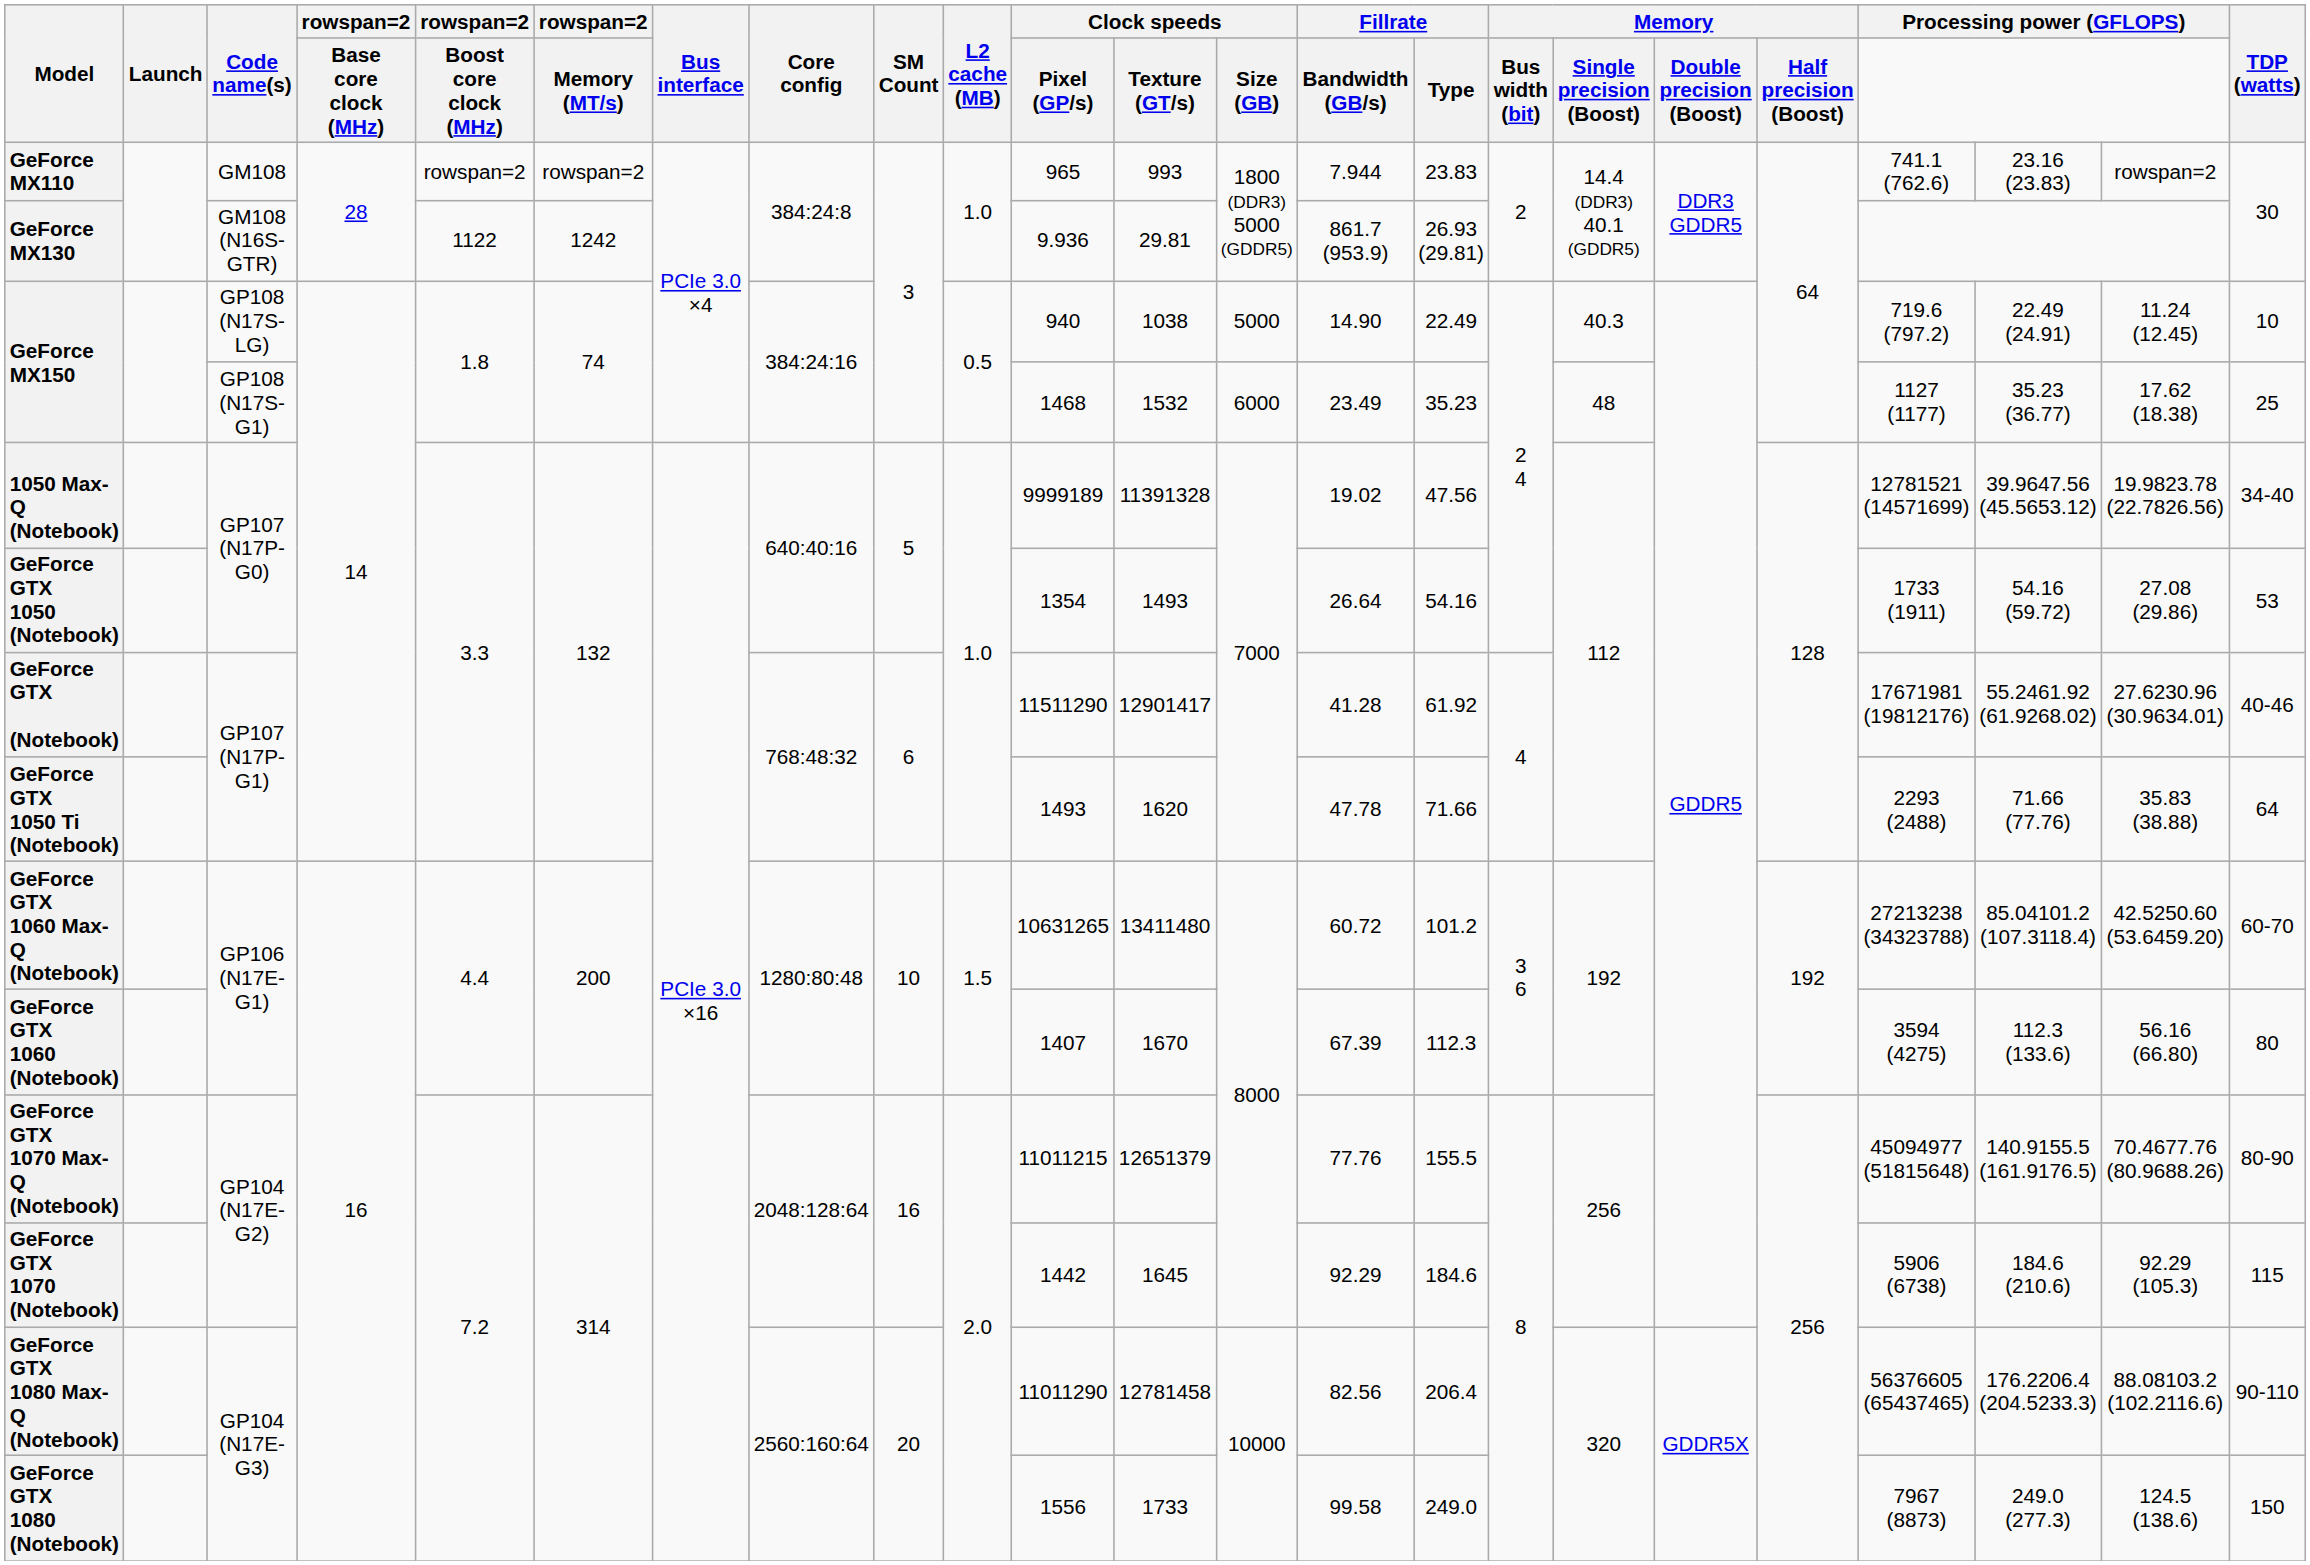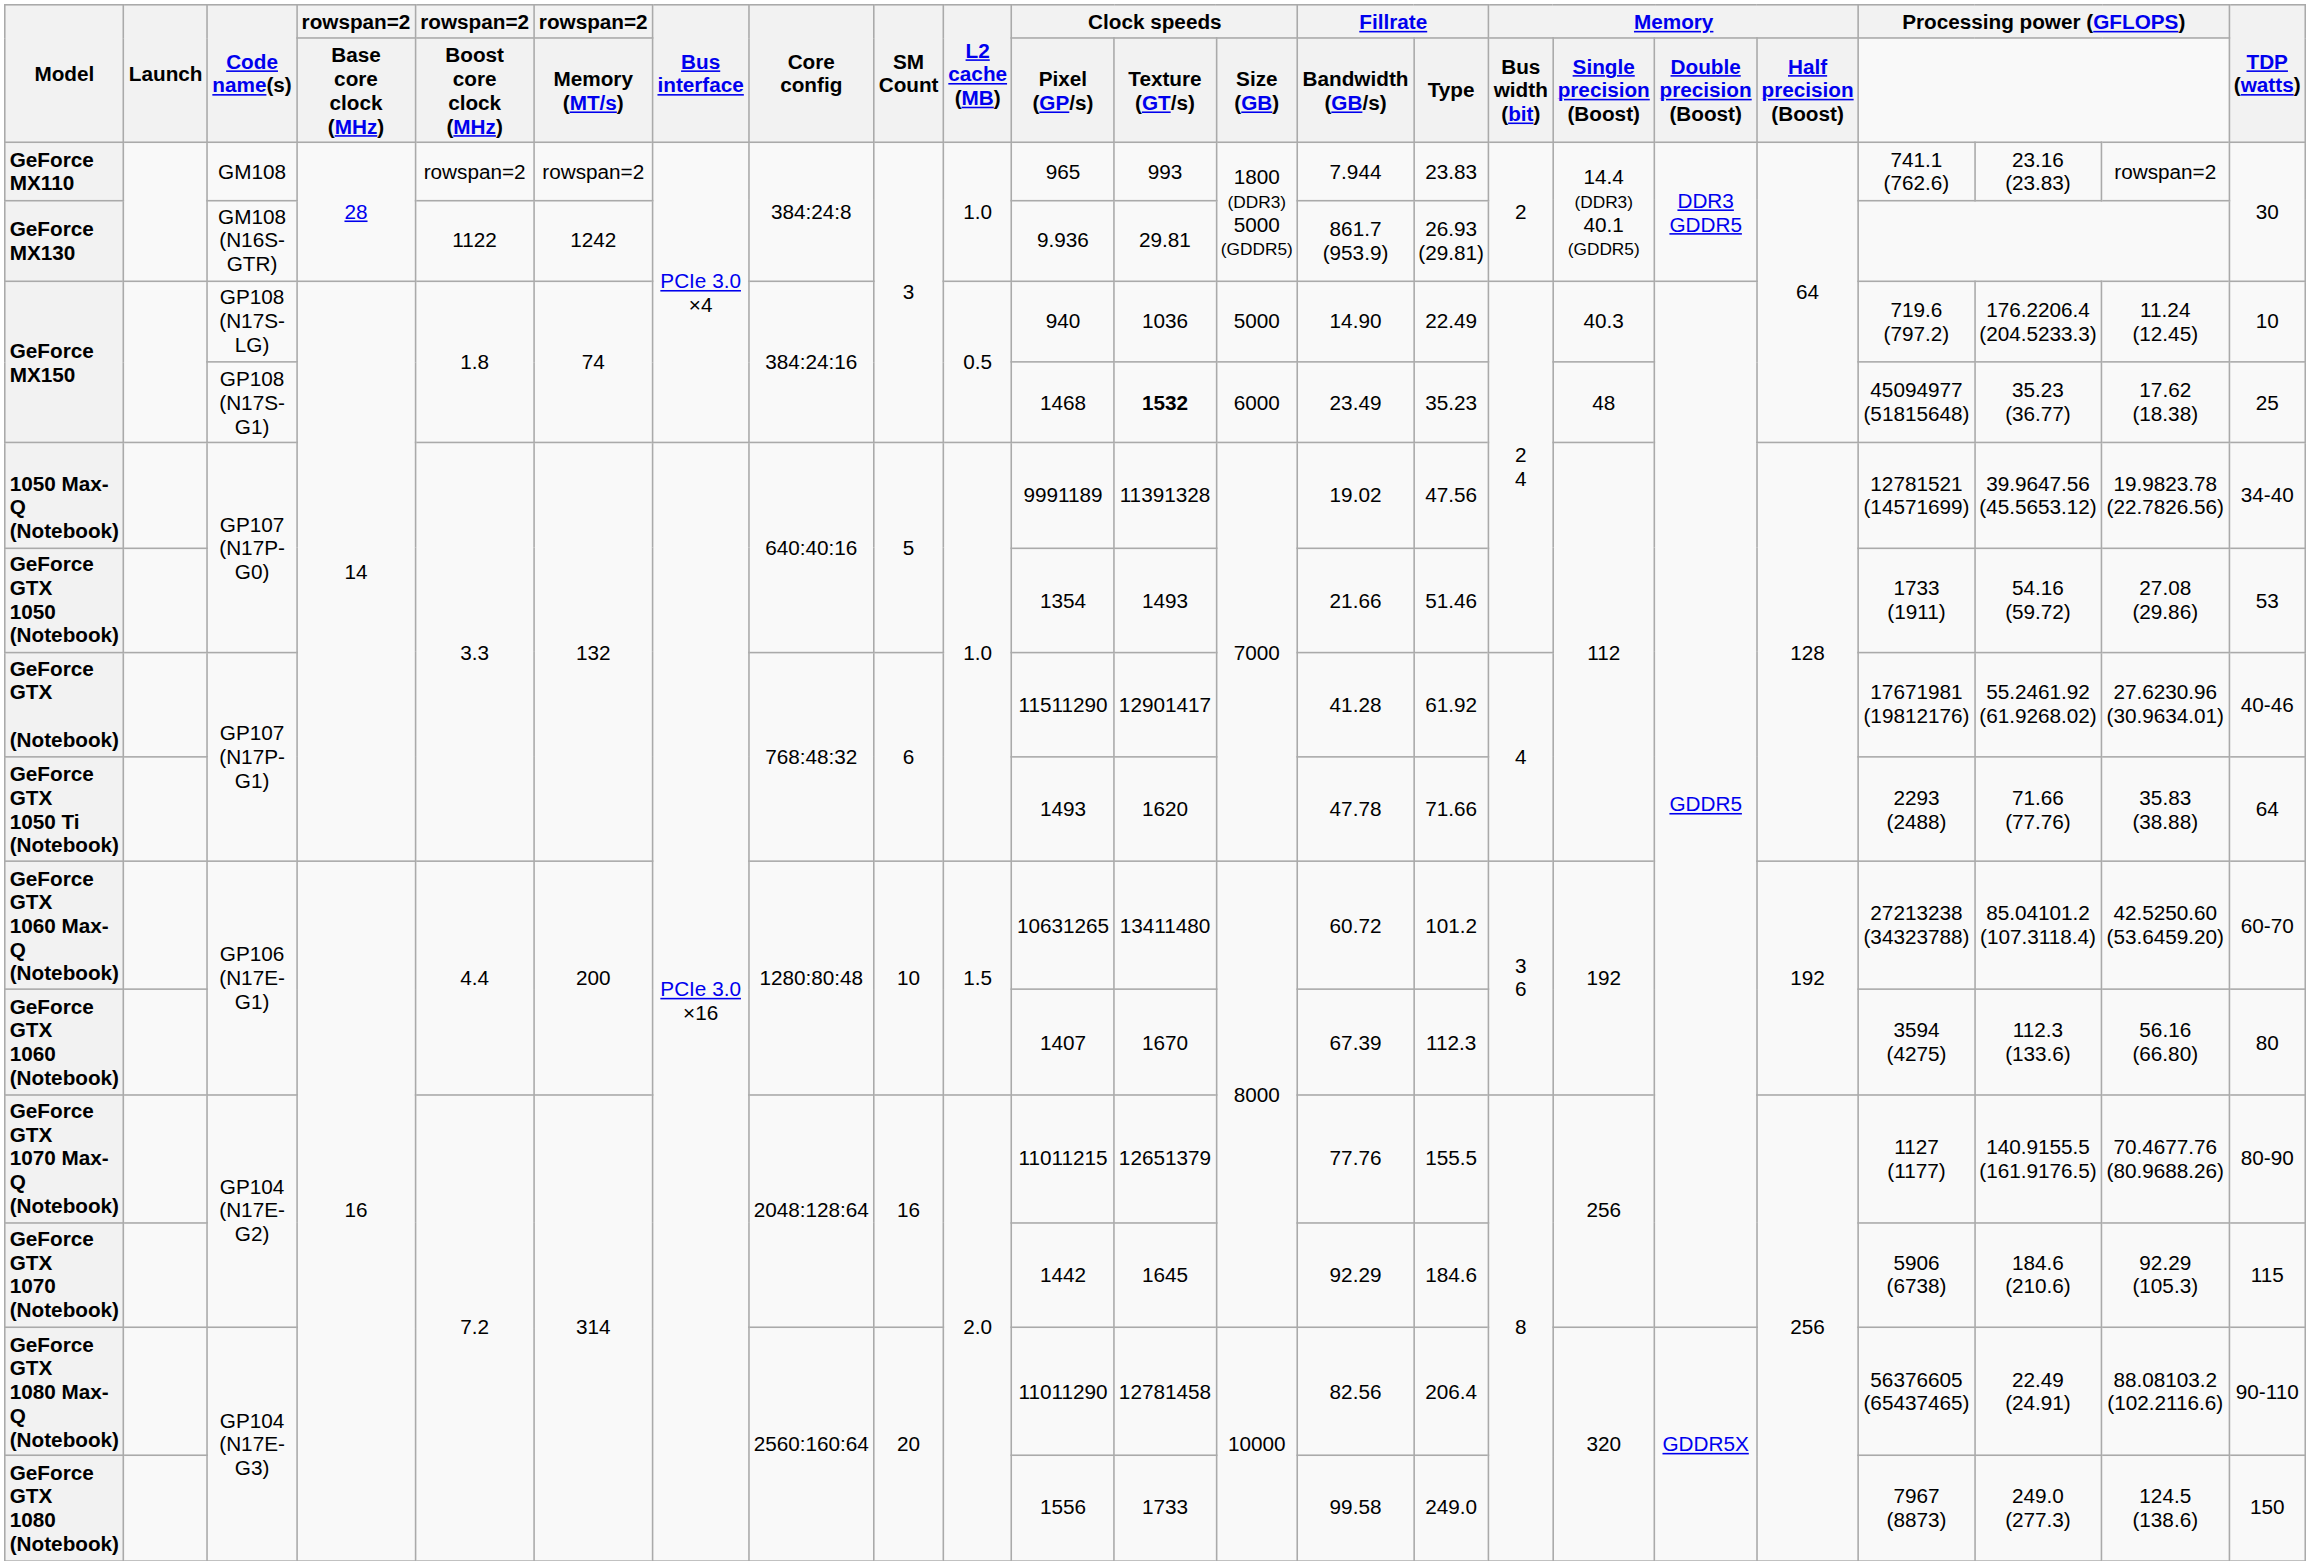(1165, 322) 1038 -> (1165, 322) 1036
(2038, 322) 22.49 (24.91) -> (2038, 322) 176.2206.4 (204.5233.3)
(1165, 403) normal -> (1165, 403) bold
(1916, 403) 1127 (1177) -> (1916, 403) 45094977 (51815648)
(1063, 495) 9999189 -> (1063, 495) 9991189
(1356, 600) 26.64 -> (1356, 600) 21.66
(1451, 600) 54.16 -> (1451, 600) 51.46
(1916, 1159) 45094977 (51815648) -> (1916, 1159) 1127 (1177)
(2038, 1392) 176.2206.4 (204.5233.3) -> (2038, 1392) 22.49 (24.91)
